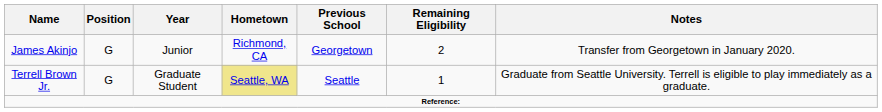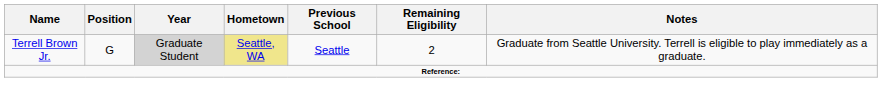- row: (44, 50)
(177, 80) no background -> (179, 50) lightgrey background
(441, 80) 1 -> (432, 50) 2
